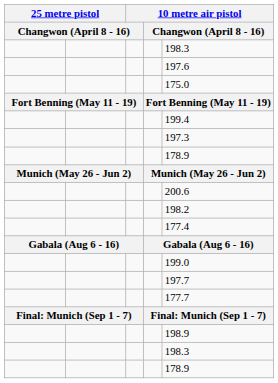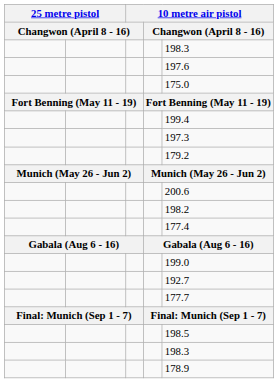(177, 155) 178.9 -> (177, 155) 179.2
(177, 280) 197.7 -> (177, 280) 192.7
(177, 333) 198.9 -> (177, 333) 198.5
